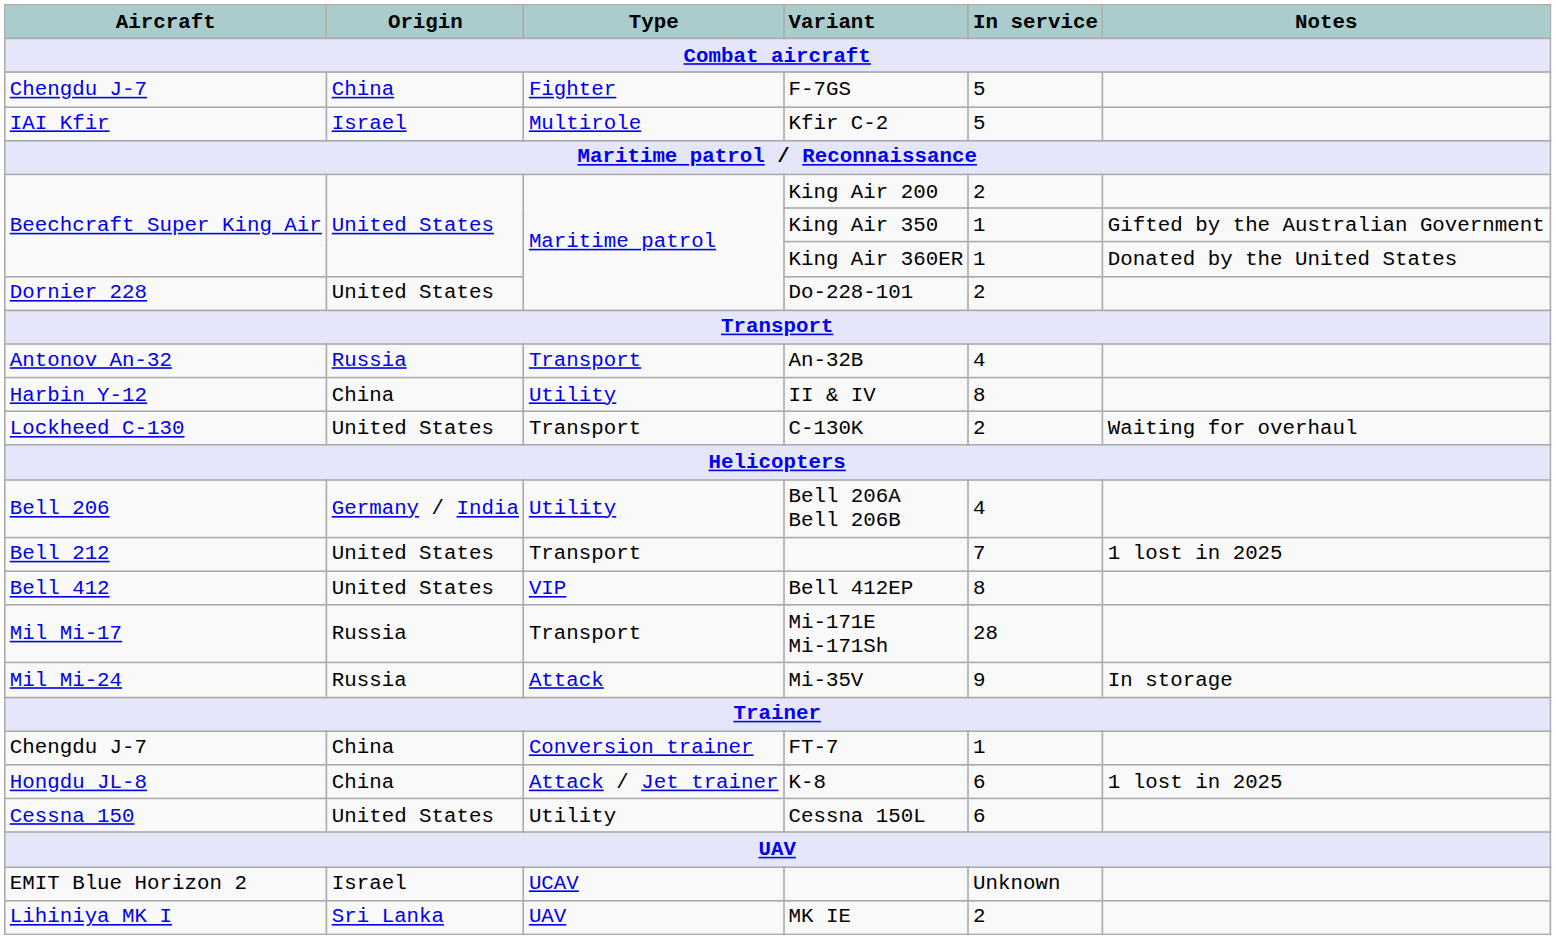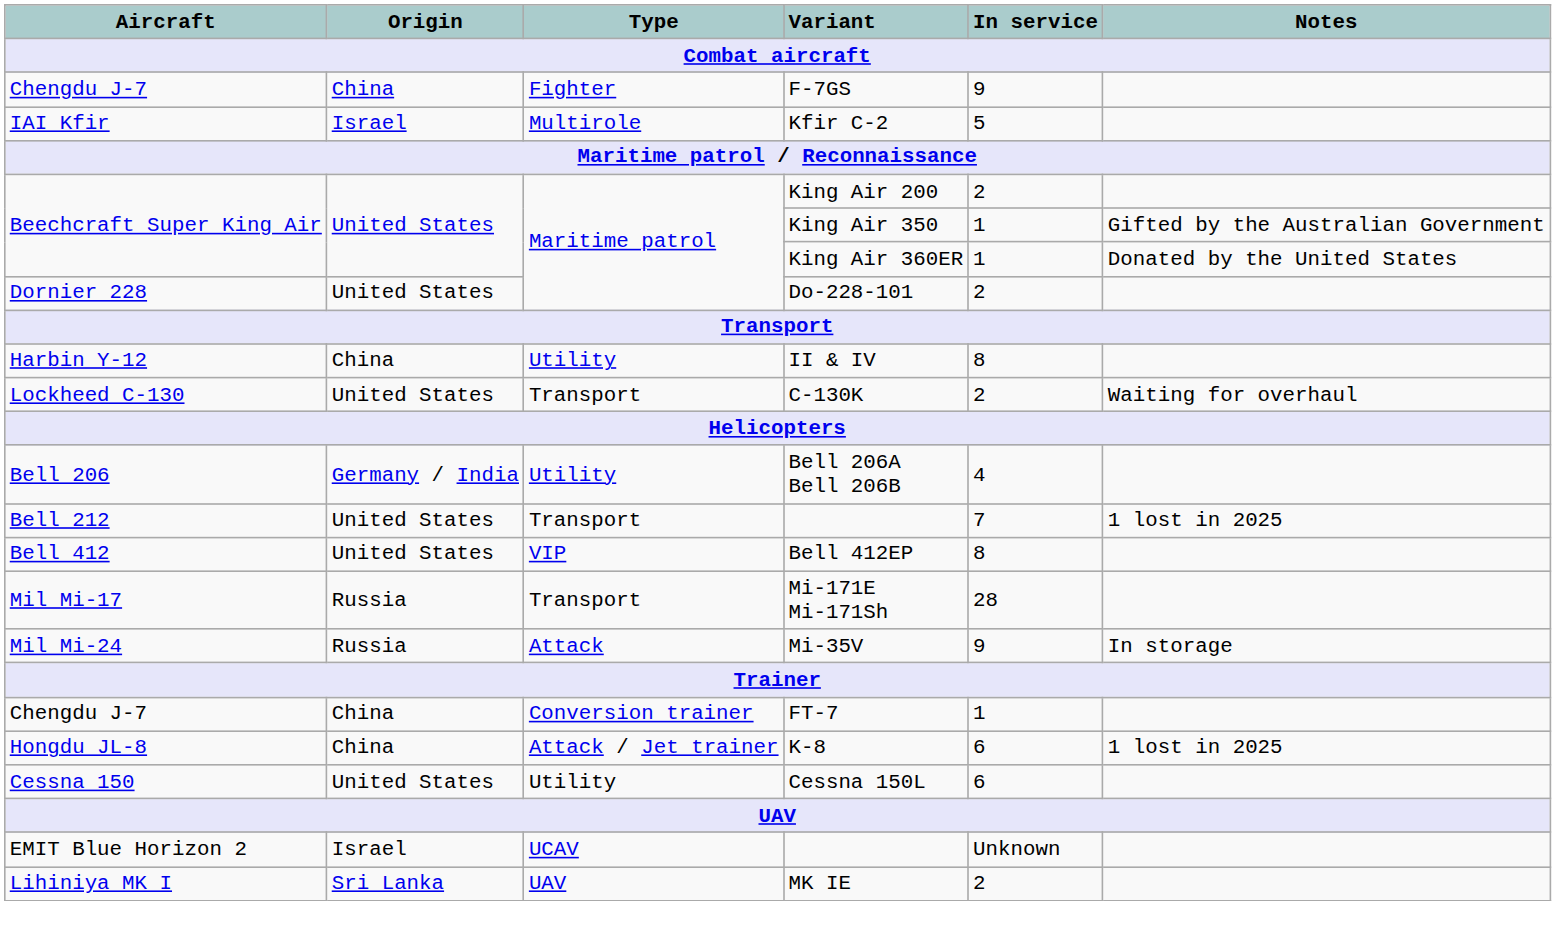(979, 90) 5 -> (979, 90) 9
- row: (91, 361)
